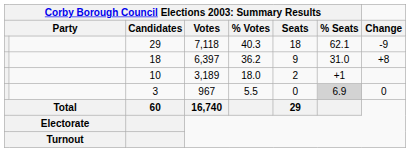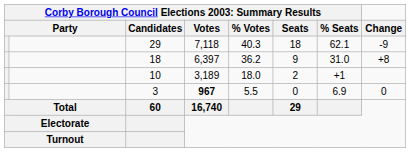(207, 92) normal -> (207, 92) bold
(339, 92) lightgrey background -> (339, 92) no background
